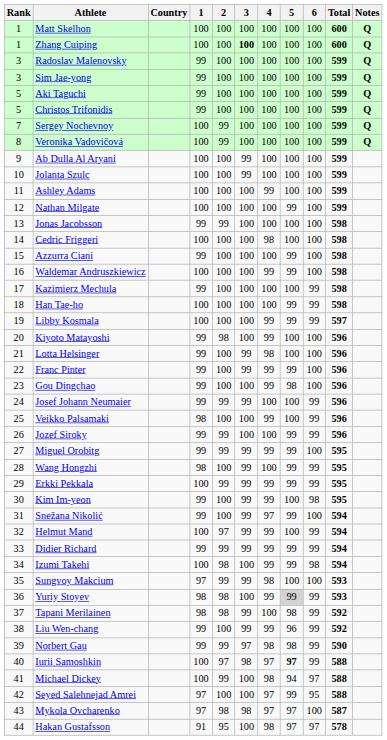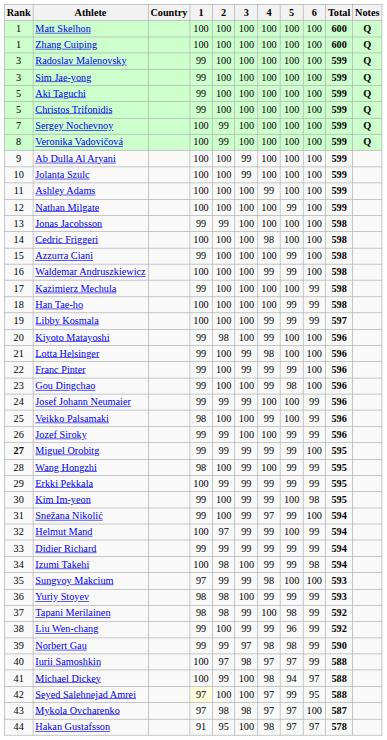(246, 45) bold -> (246, 45) normal
(19, 451) normal -> (19, 451) bold
(292, 597) lightgrey background -> (292, 597) no background
(292, 662) bold -> (292, 662) normal
(201, 694) no background -> (201, 694) lightyellow background
